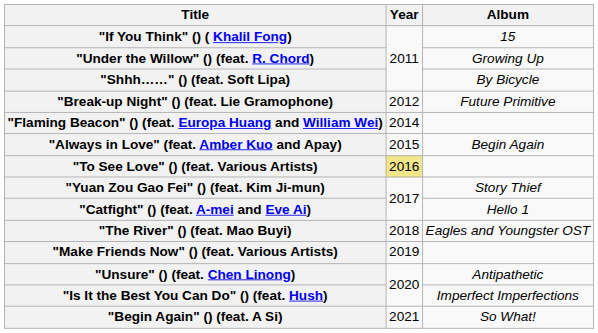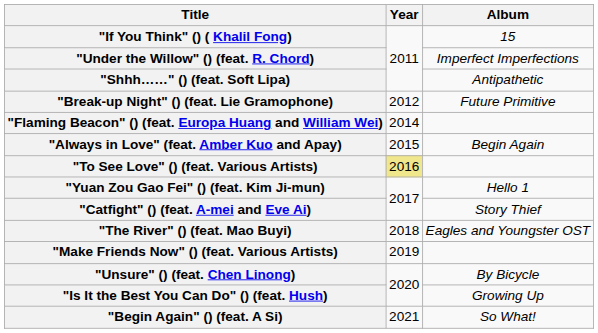(508, 58) Growing Up -> (508, 58) Imperfect Imperfections
(508, 79) By Bicycle -> (508, 79) Antipathetic
(508, 187) Story Thief -> (508, 187) Hello 1
(508, 209) Hello 1 -> (508, 209) Story Thief
(508, 274) Antipathetic -> (508, 274) By Bicycle
(508, 295) Imperfect Imperfections -> (508, 295) Growing Up
